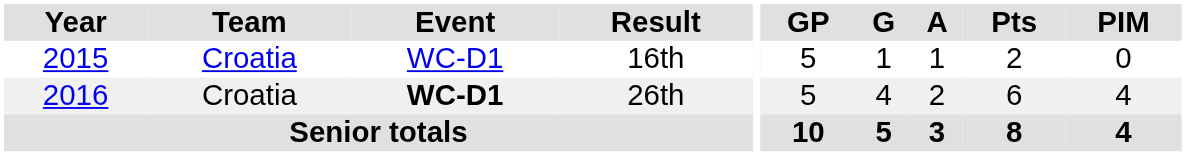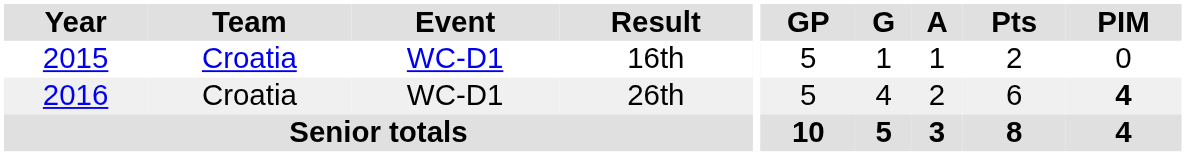(455, 95) bold -> (455, 95) normal
(1123, 95) normal -> (1123, 95) bold
